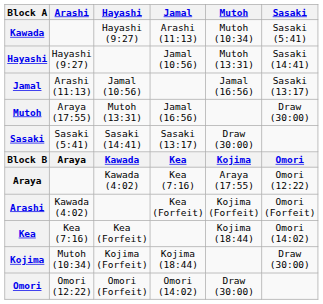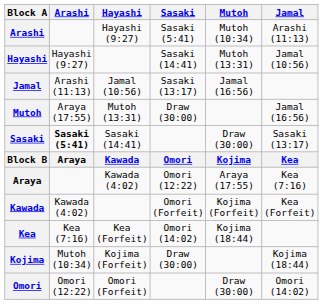columns swapped: (178, 12) <-> (290, 12)
(27, 33) Kawada -> (27, 33) Arashi
(72, 139) normal -> (72, 139) bold
(27, 207) Arashi -> (27, 207) Kawada
